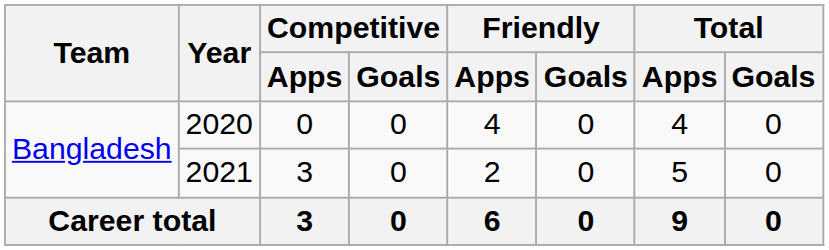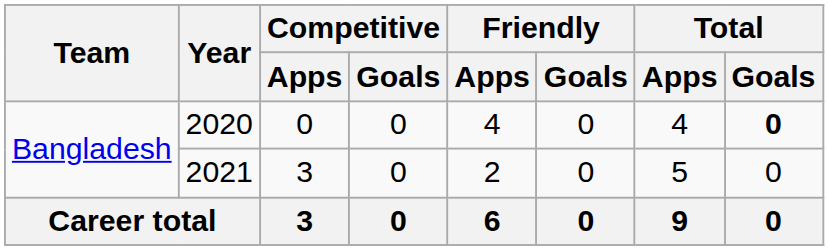(773, 124) normal -> (773, 124) bold
